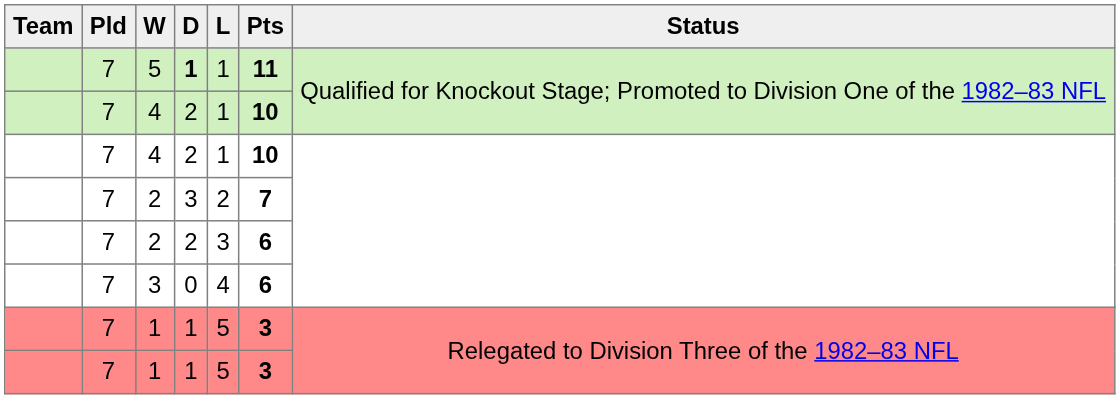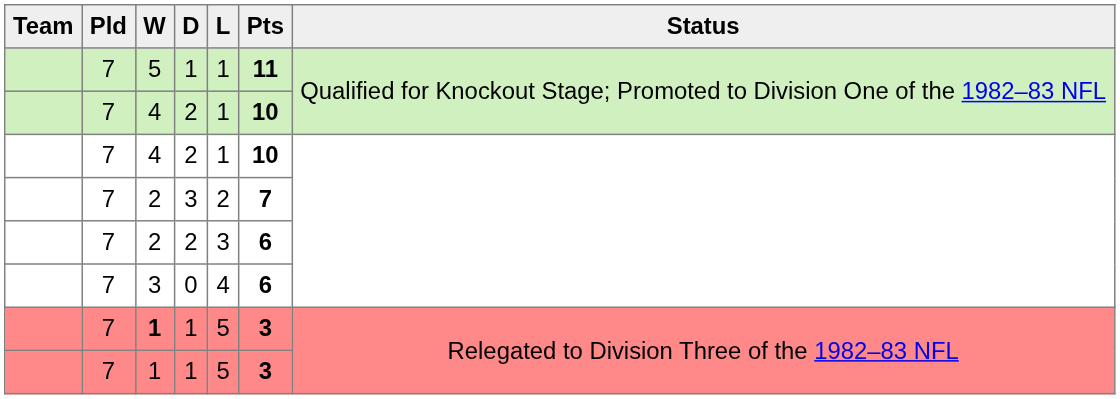(191, 69) bold -> (191, 69) normal
(155, 328) normal -> (155, 328) bold
